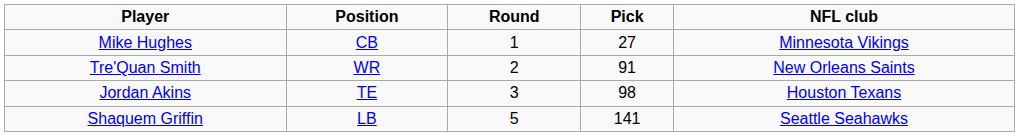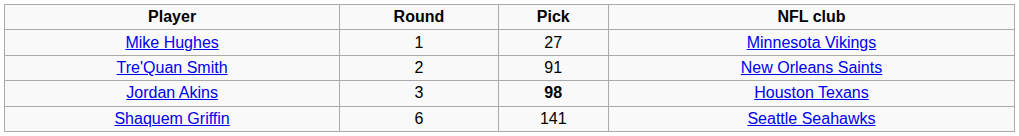- column: (367, 17)
(627, 93) normal -> (553, 93) bold
(514, 118) 5 -> (419, 118) 6
